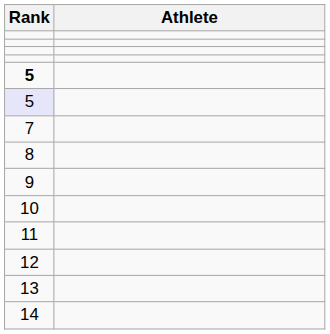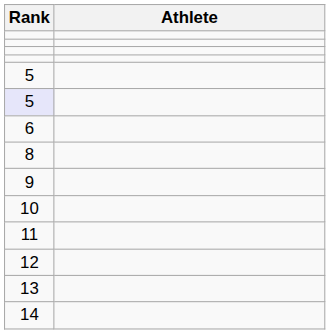(29, 75) bold -> (29, 75) normal
(29, 128) 7 -> (29, 128) 6
